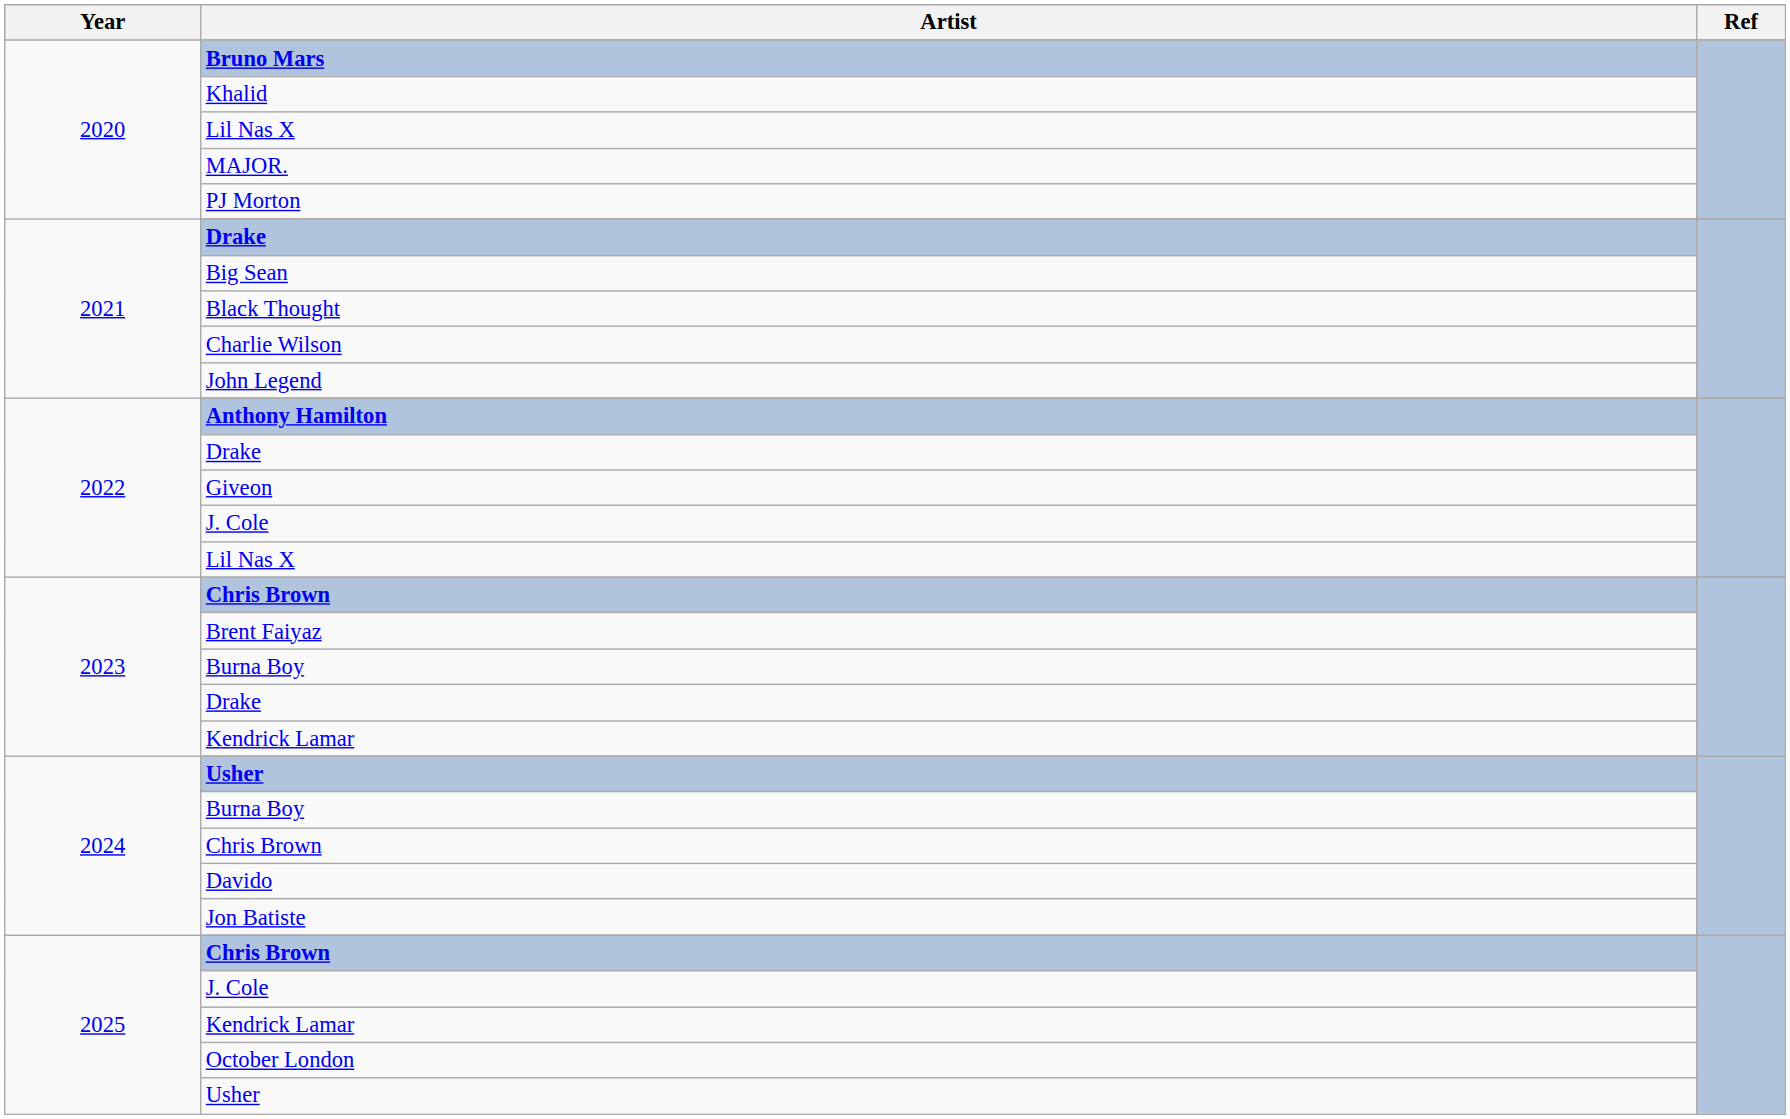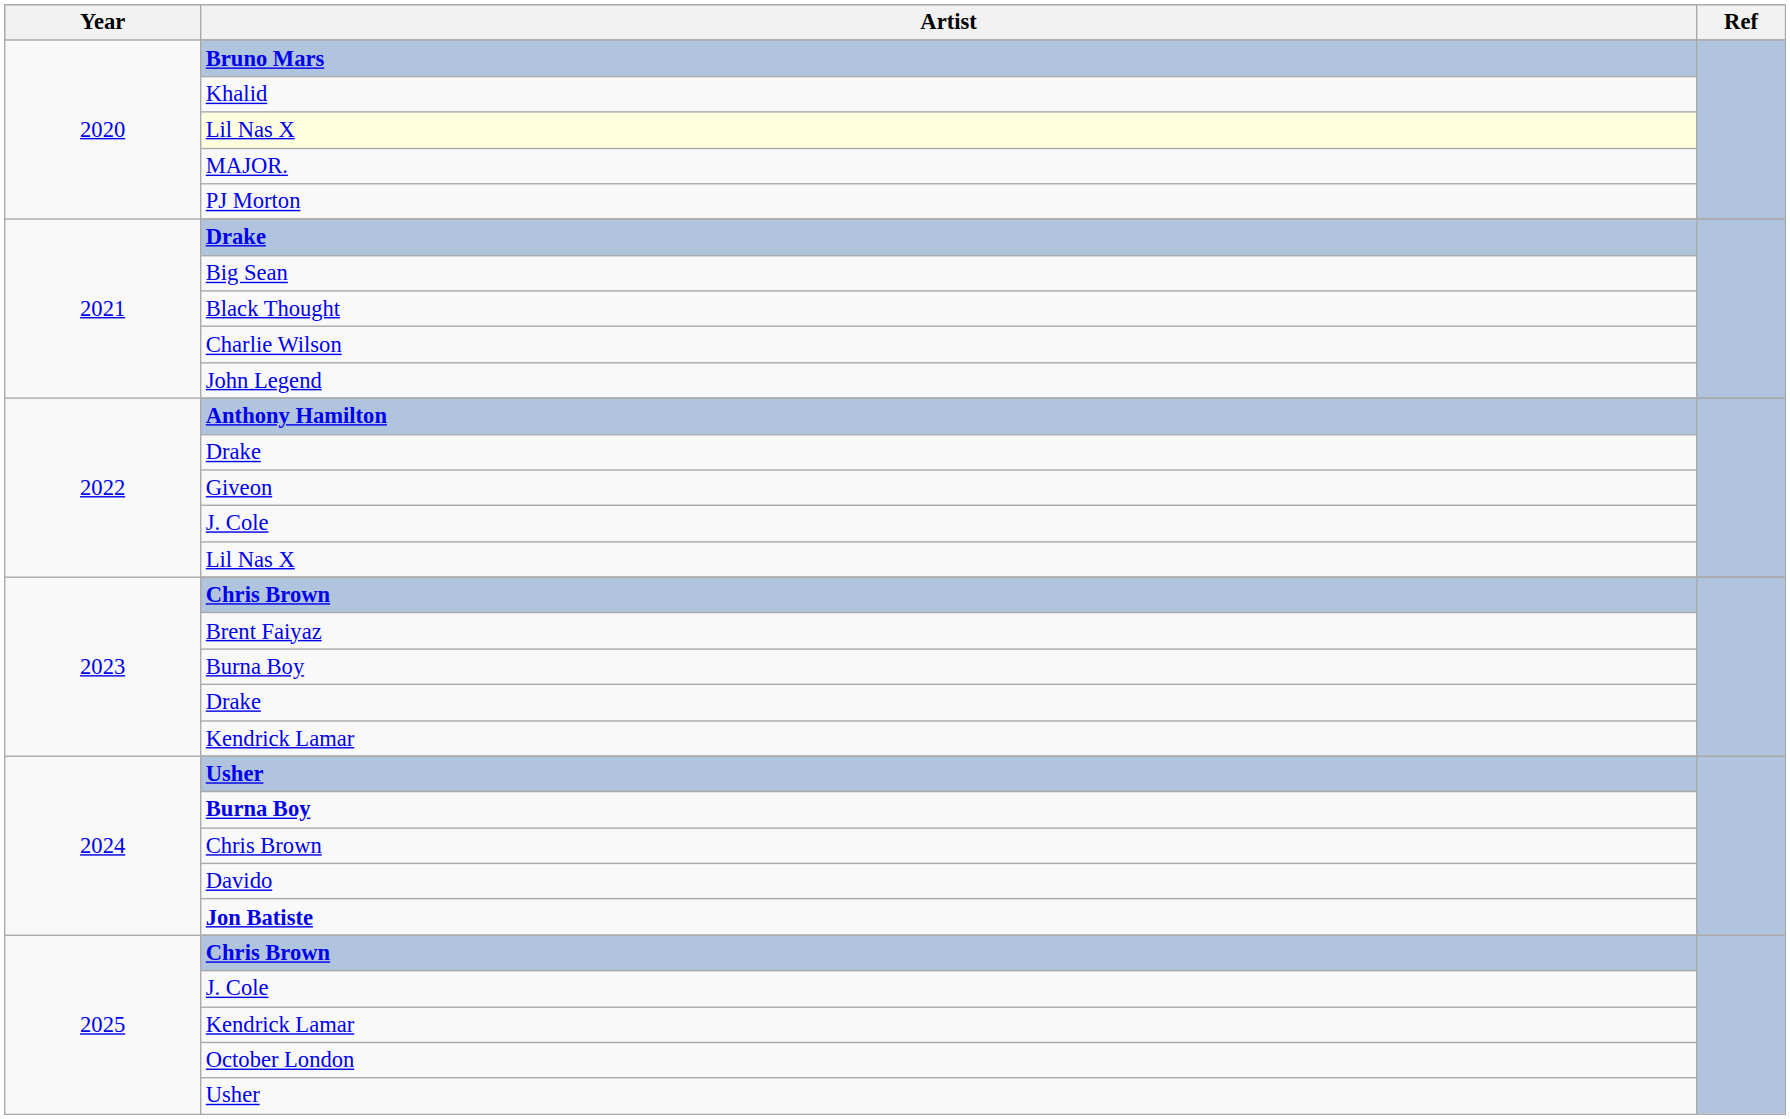(250, 129) no background -> (250, 129) lightyellow background
(255, 809) normal -> (258, 809) bold
(256, 916) normal -> (259, 916) bold
